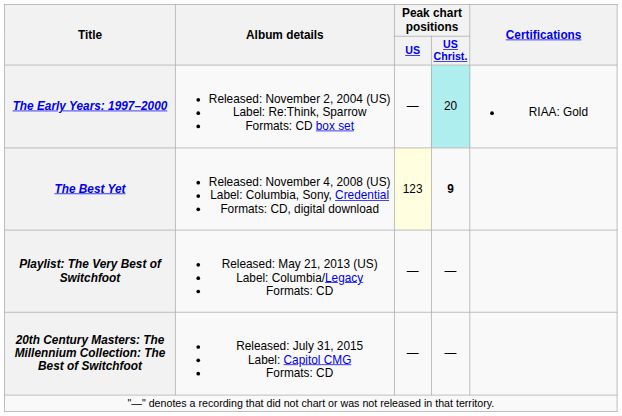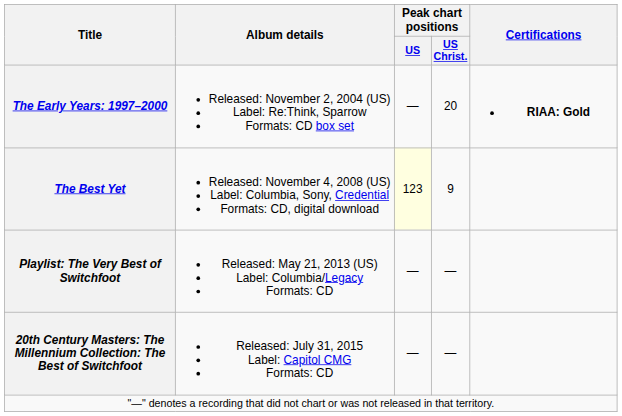(450, 106) paleturquoise background -> (450, 106) no background
(544, 113) normal -> (544, 113) bold
(450, 188) bold -> (450, 188) normal
